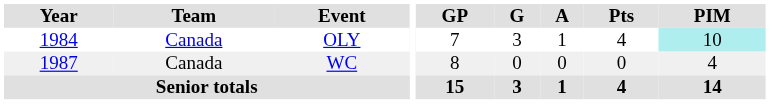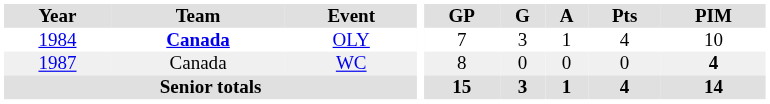(194, 39) normal -> (198, 39) bold
(712, 39) paleturquoise background -> (713, 39) no background
(712, 63) normal -> (713, 63) bold
